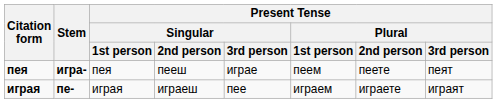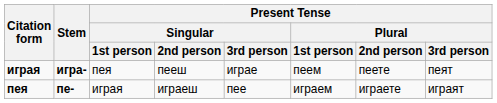(17, 70) пея -> (24, 70) играя
(24, 88) играя -> (17, 88) пея
